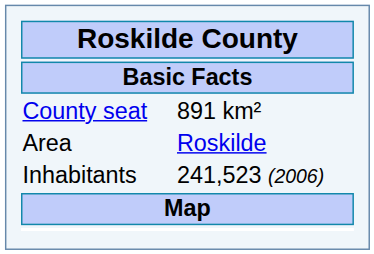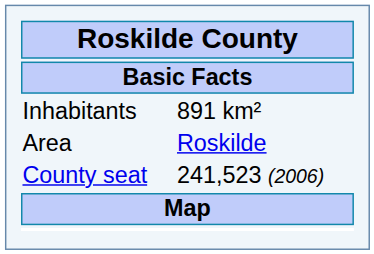(85, 111) County seat -> (80, 111) Inhabitants
(80, 175) Inhabitants -> (85, 175) County seat
